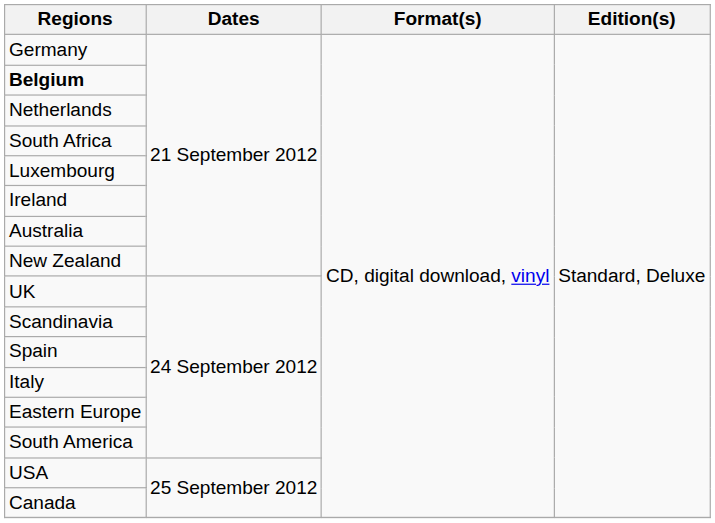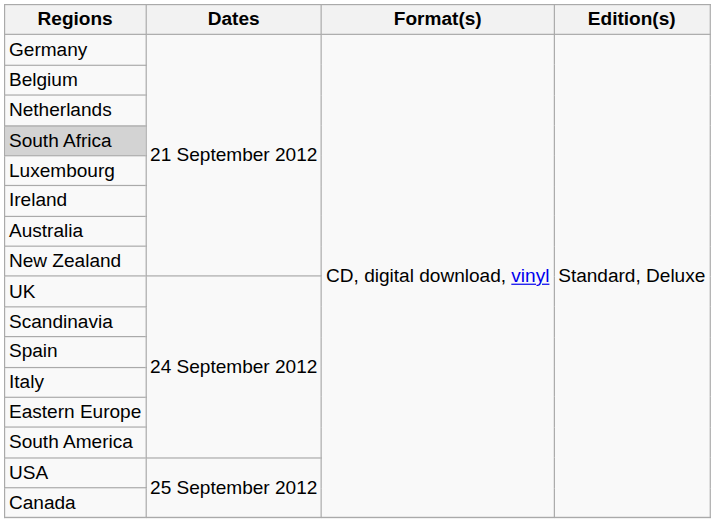(47, 79) bold -> (43, 79) normal
(60, 140) no background -> (60, 140) lightgrey background
